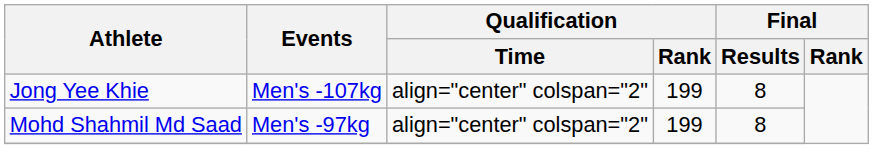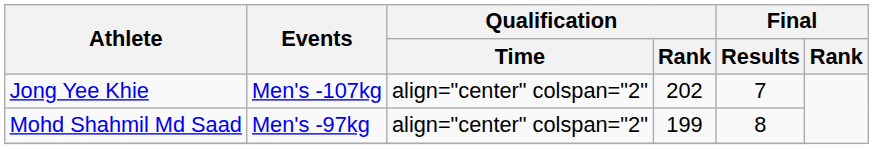(684, 90) 199 -> (684, 90) 202
(760, 90) 8 -> (760, 90) 7
